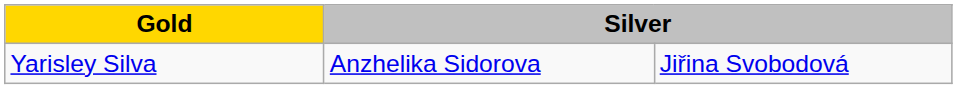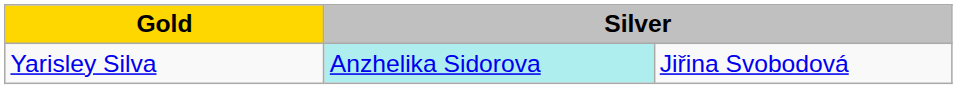(435, 63) no background -> (435, 63) paleturquoise background
